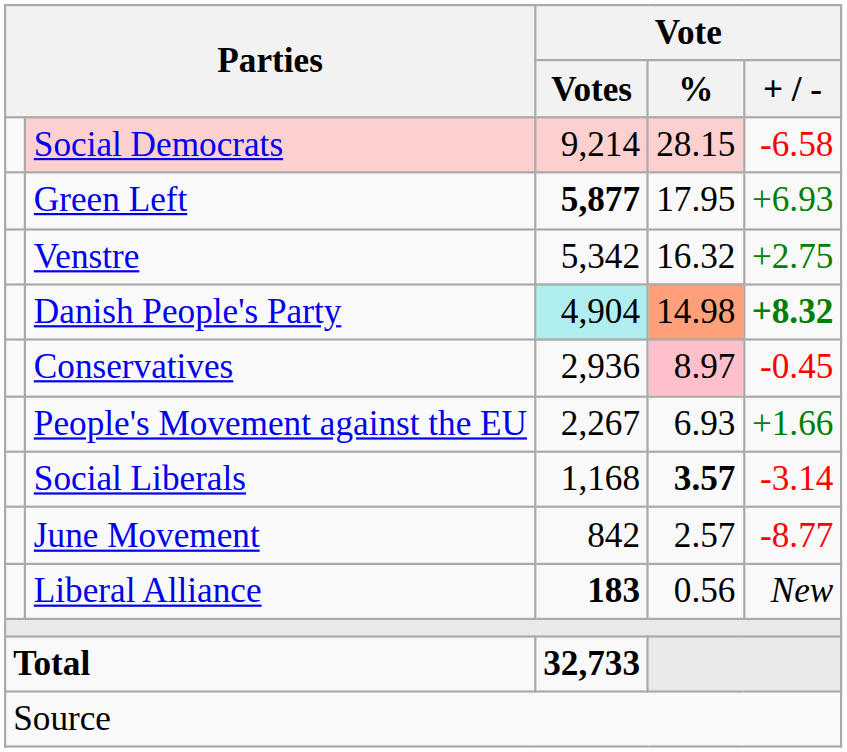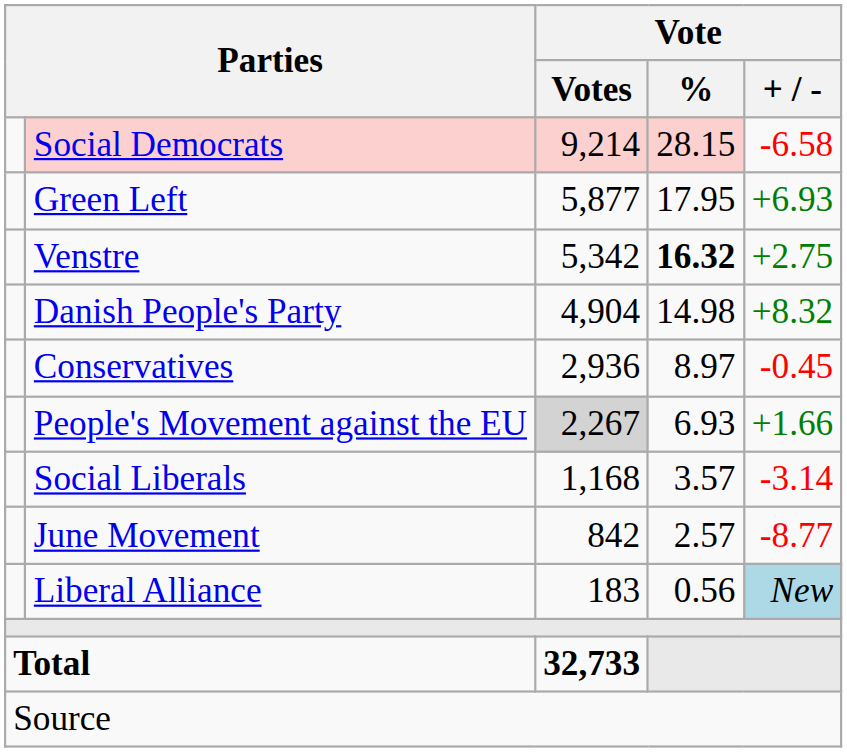(600, 199) bold -> (600, 199) normal
(696, 255) normal -> (696, 255) bold
(600, 311) paleturquoise background -> (600, 311) no background
(696, 311) lightsalmon background -> (696, 311) no background
(793, 311) bold -> (792, 311) normal
(705, 367) pink background -> (705, 367) no background
(600, 423) no background -> (600, 423) lightgrey background
(705, 479) bold -> (705, 479) normal
(614, 590) bold -> (614, 590) normal
(802, 590) no background -> (802, 590) lightblue background
